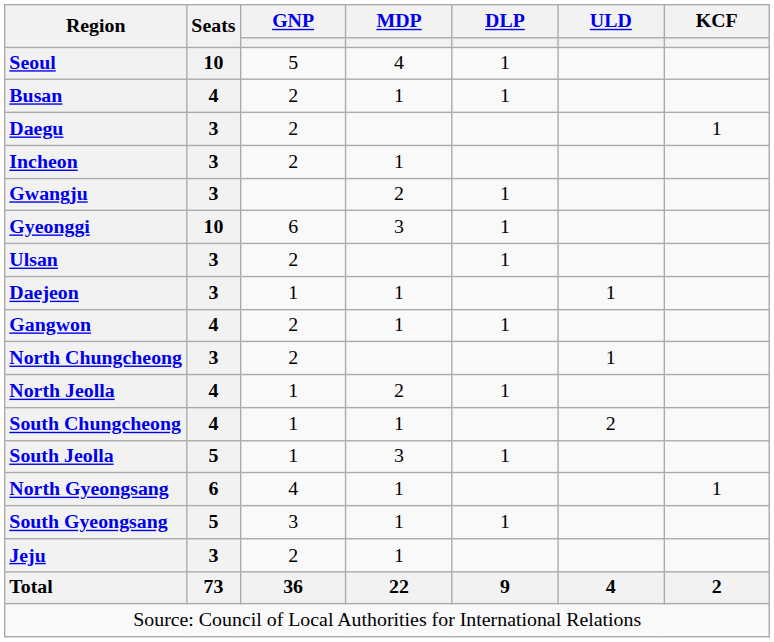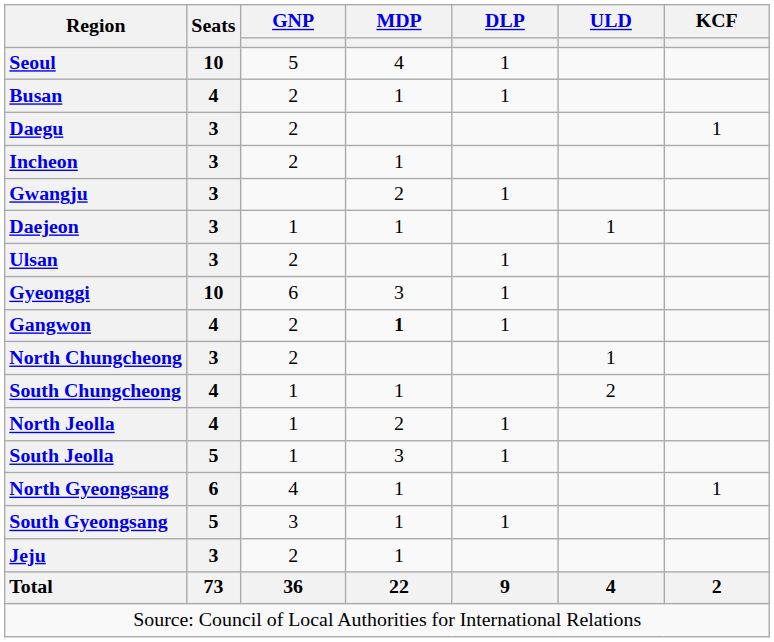rows swapped: (44, 292) <-> (50, 227)
(399, 325) normal -> (399, 325) bold
rows swapped: (95, 423) <-> (62, 391)
